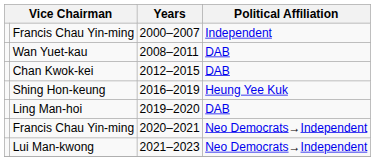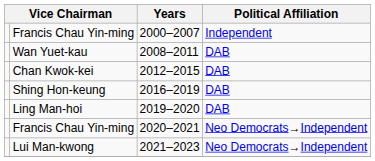(247, 90) Heung Yee Kuk -> (218, 90) DAB
